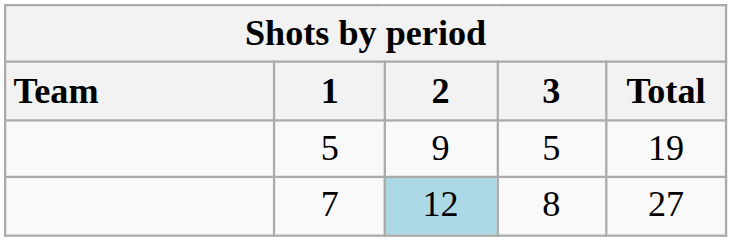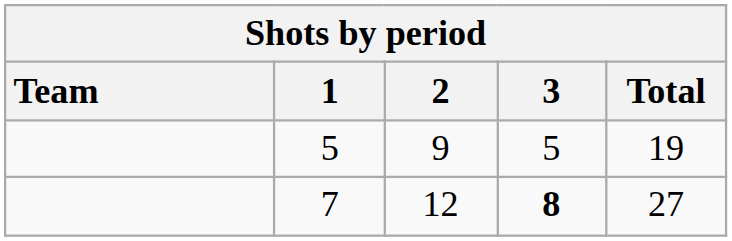(441, 205) lightblue background -> (441, 205) no background
(551, 205) normal -> (551, 205) bold
